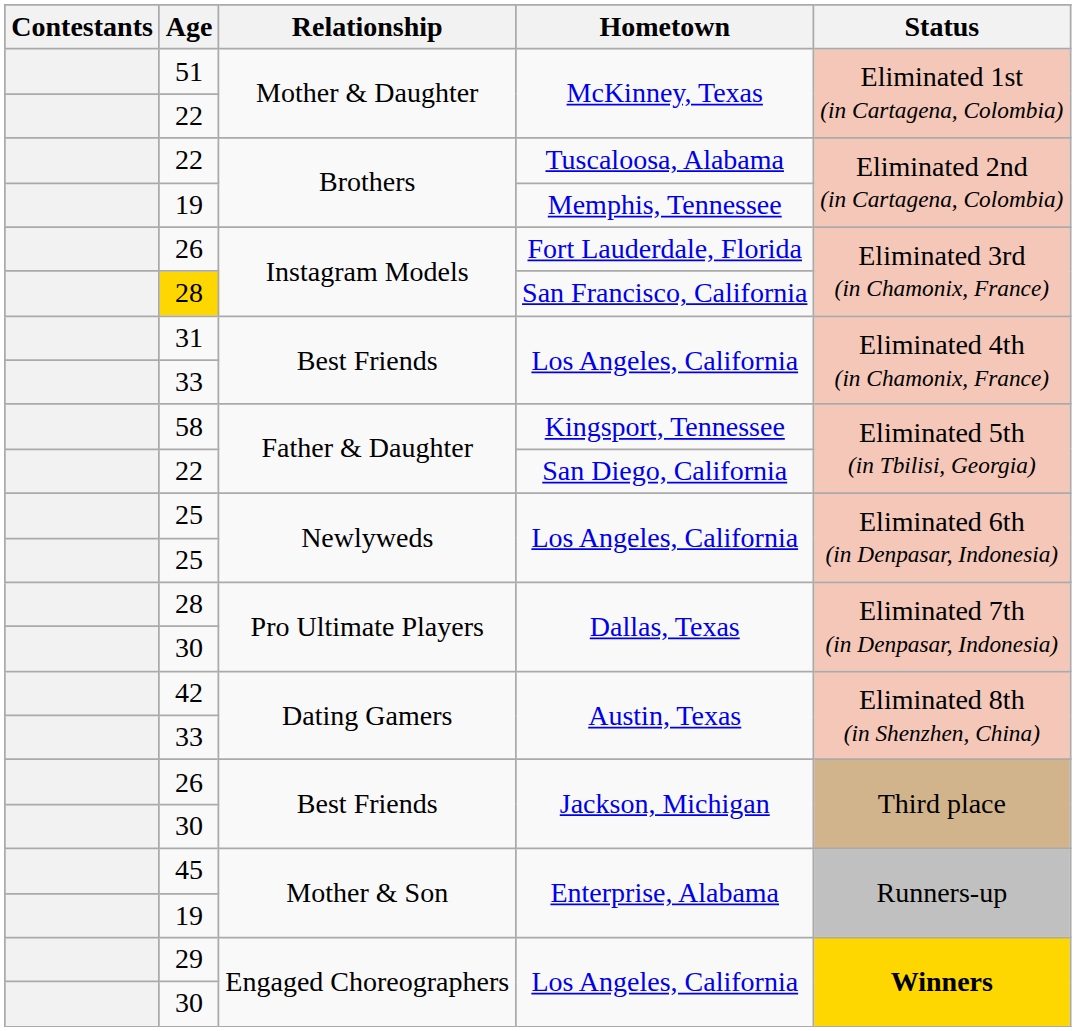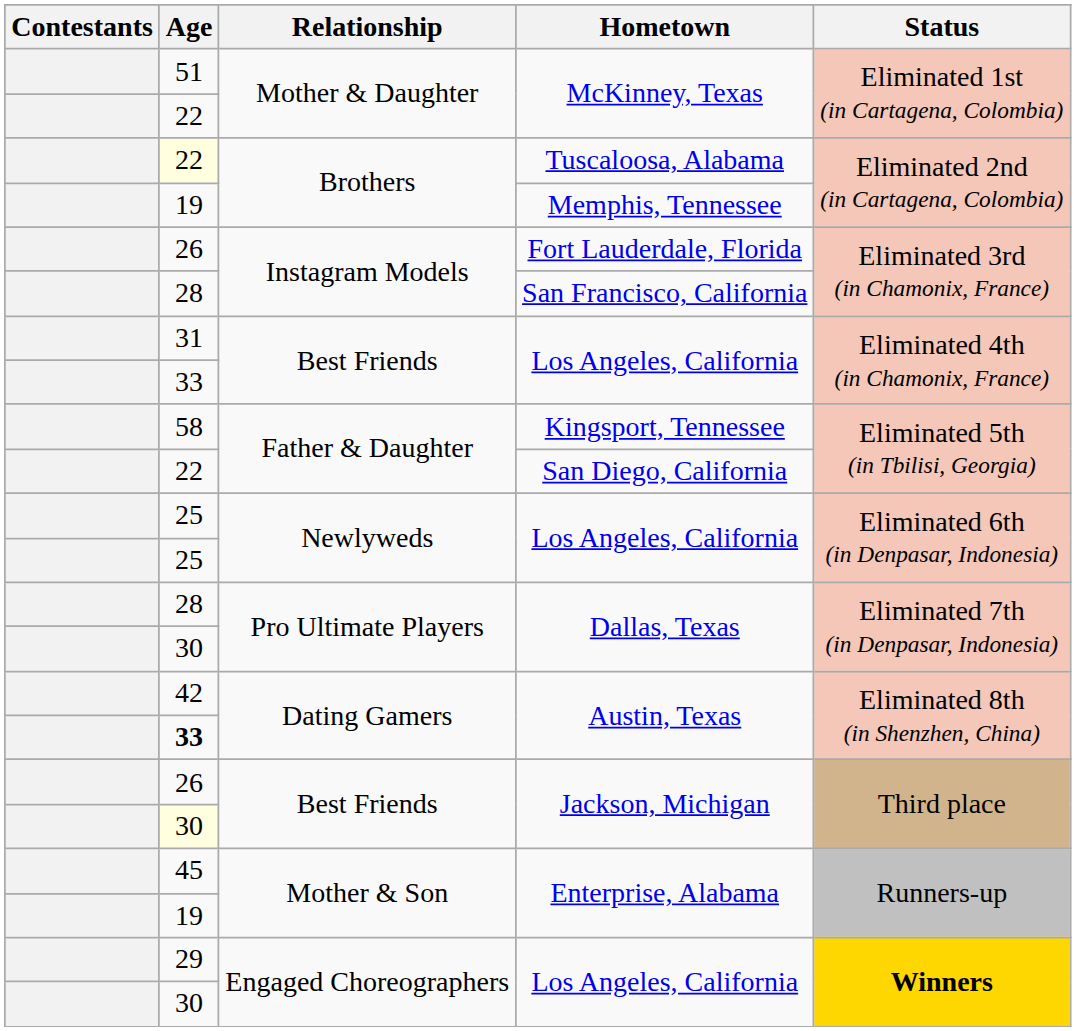(189, 159) no background -> (189, 159) lightyellow background
(189, 293) gold background -> (189, 293) no background
(189, 737) normal -> (189, 737) bold
(189, 826) no background -> (189, 826) lightyellow background
